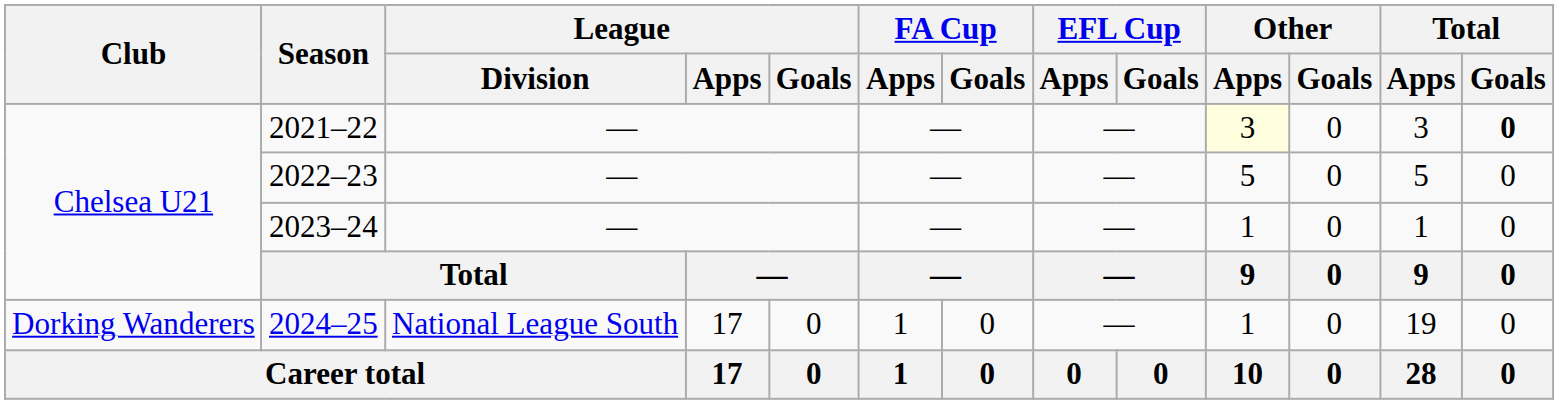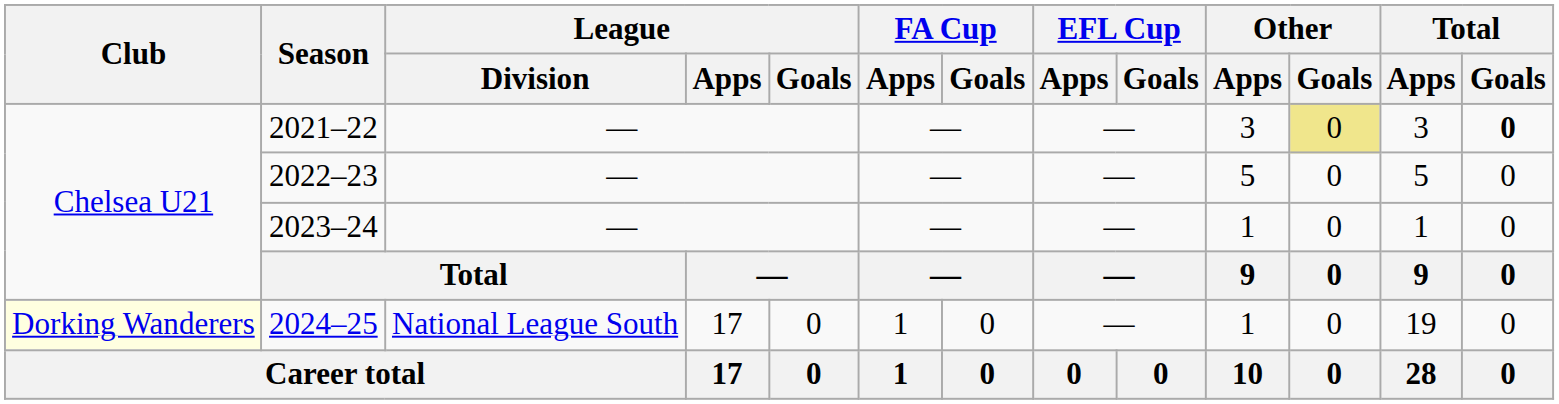(1248, 127) lightyellow background -> (1248, 127) no background
(1334, 127) no background -> (1334, 127) khaki background
(133, 324) no background -> (133, 324) lightyellow background
